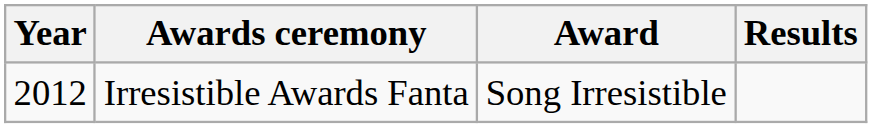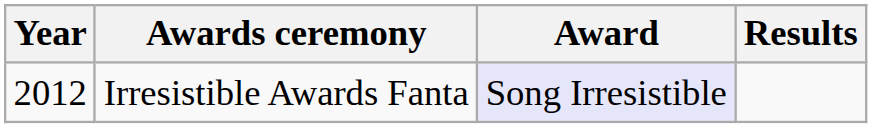(606, 91) no background -> (606, 91) lavender background
